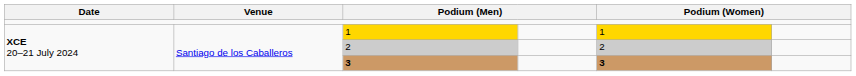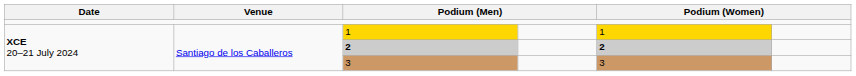(348, 47) normal -> (348, 47) bold
(602, 47) normal -> (602, 47) bold
(348, 63) bold -> (348, 63) normal
(602, 63) bold -> (602, 63) normal
